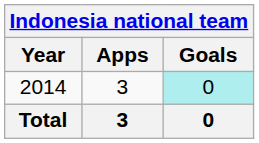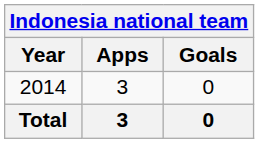(208, 87) paleturquoise background -> (208, 87) no background
